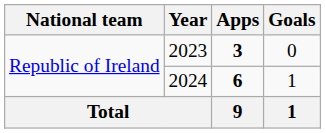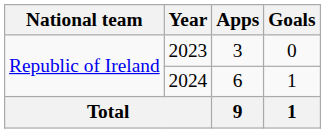(238, 50) bold -> (238, 50) normal
(238, 81) bold -> (238, 81) normal
